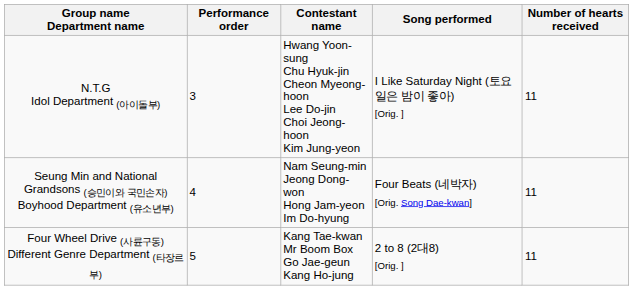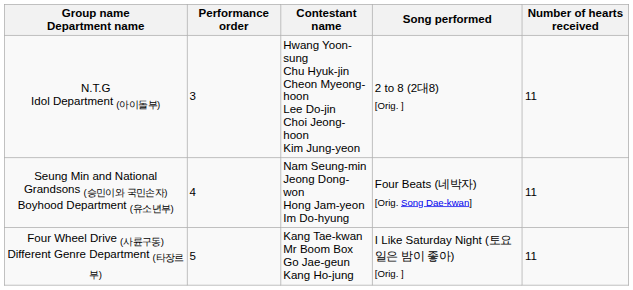(443, 97) I Like Saturday Night (토요일은 밤이 좋아) [Orig. ] -> (407, 97) 2 to 8 (2대8) [Orig. ]
(407, 257) 2 to 8 (2대8) [Orig. ] -> (443, 257) I Like Saturday Night (토요일은 밤이 좋아) [Orig. ]
